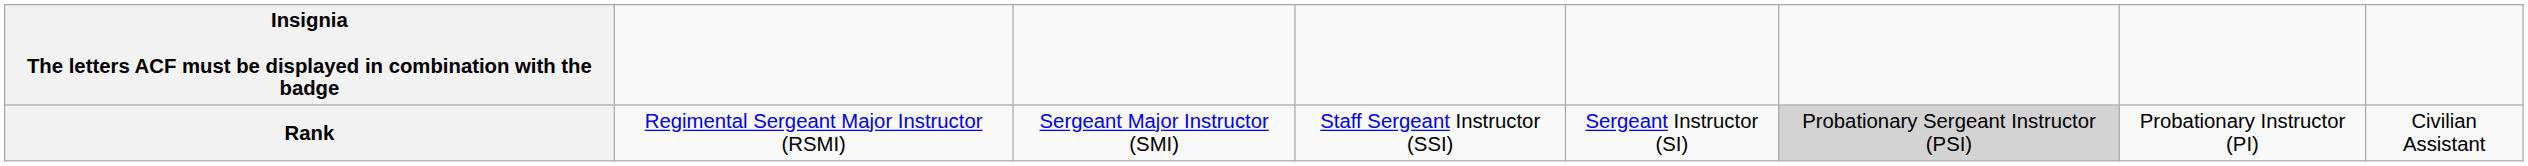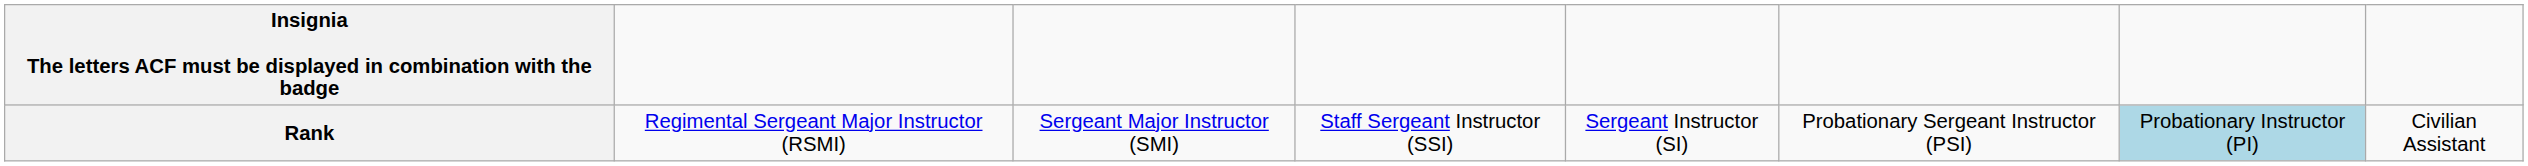(1949, 132) lightgrey background -> (1949, 132) no background
(2242, 132) no background -> (2242, 132) lightblue background
